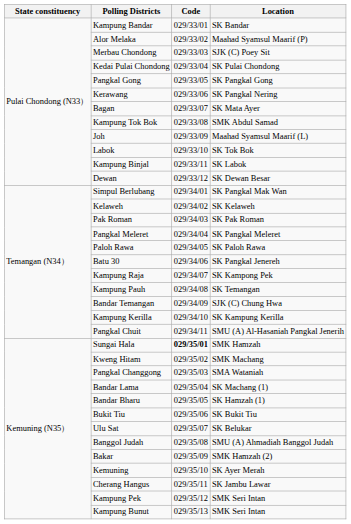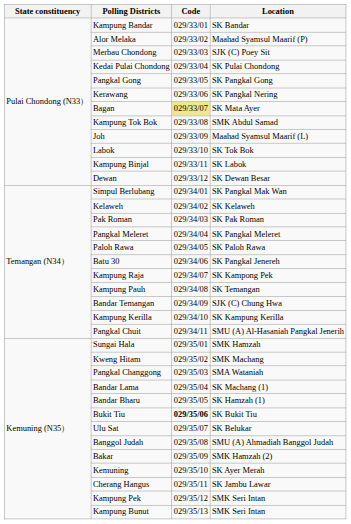(191, 108) no background -> (191, 108) khaki background
(191, 344) bold -> (191, 344) normal
(191, 414) normal -> (191, 414) bold
